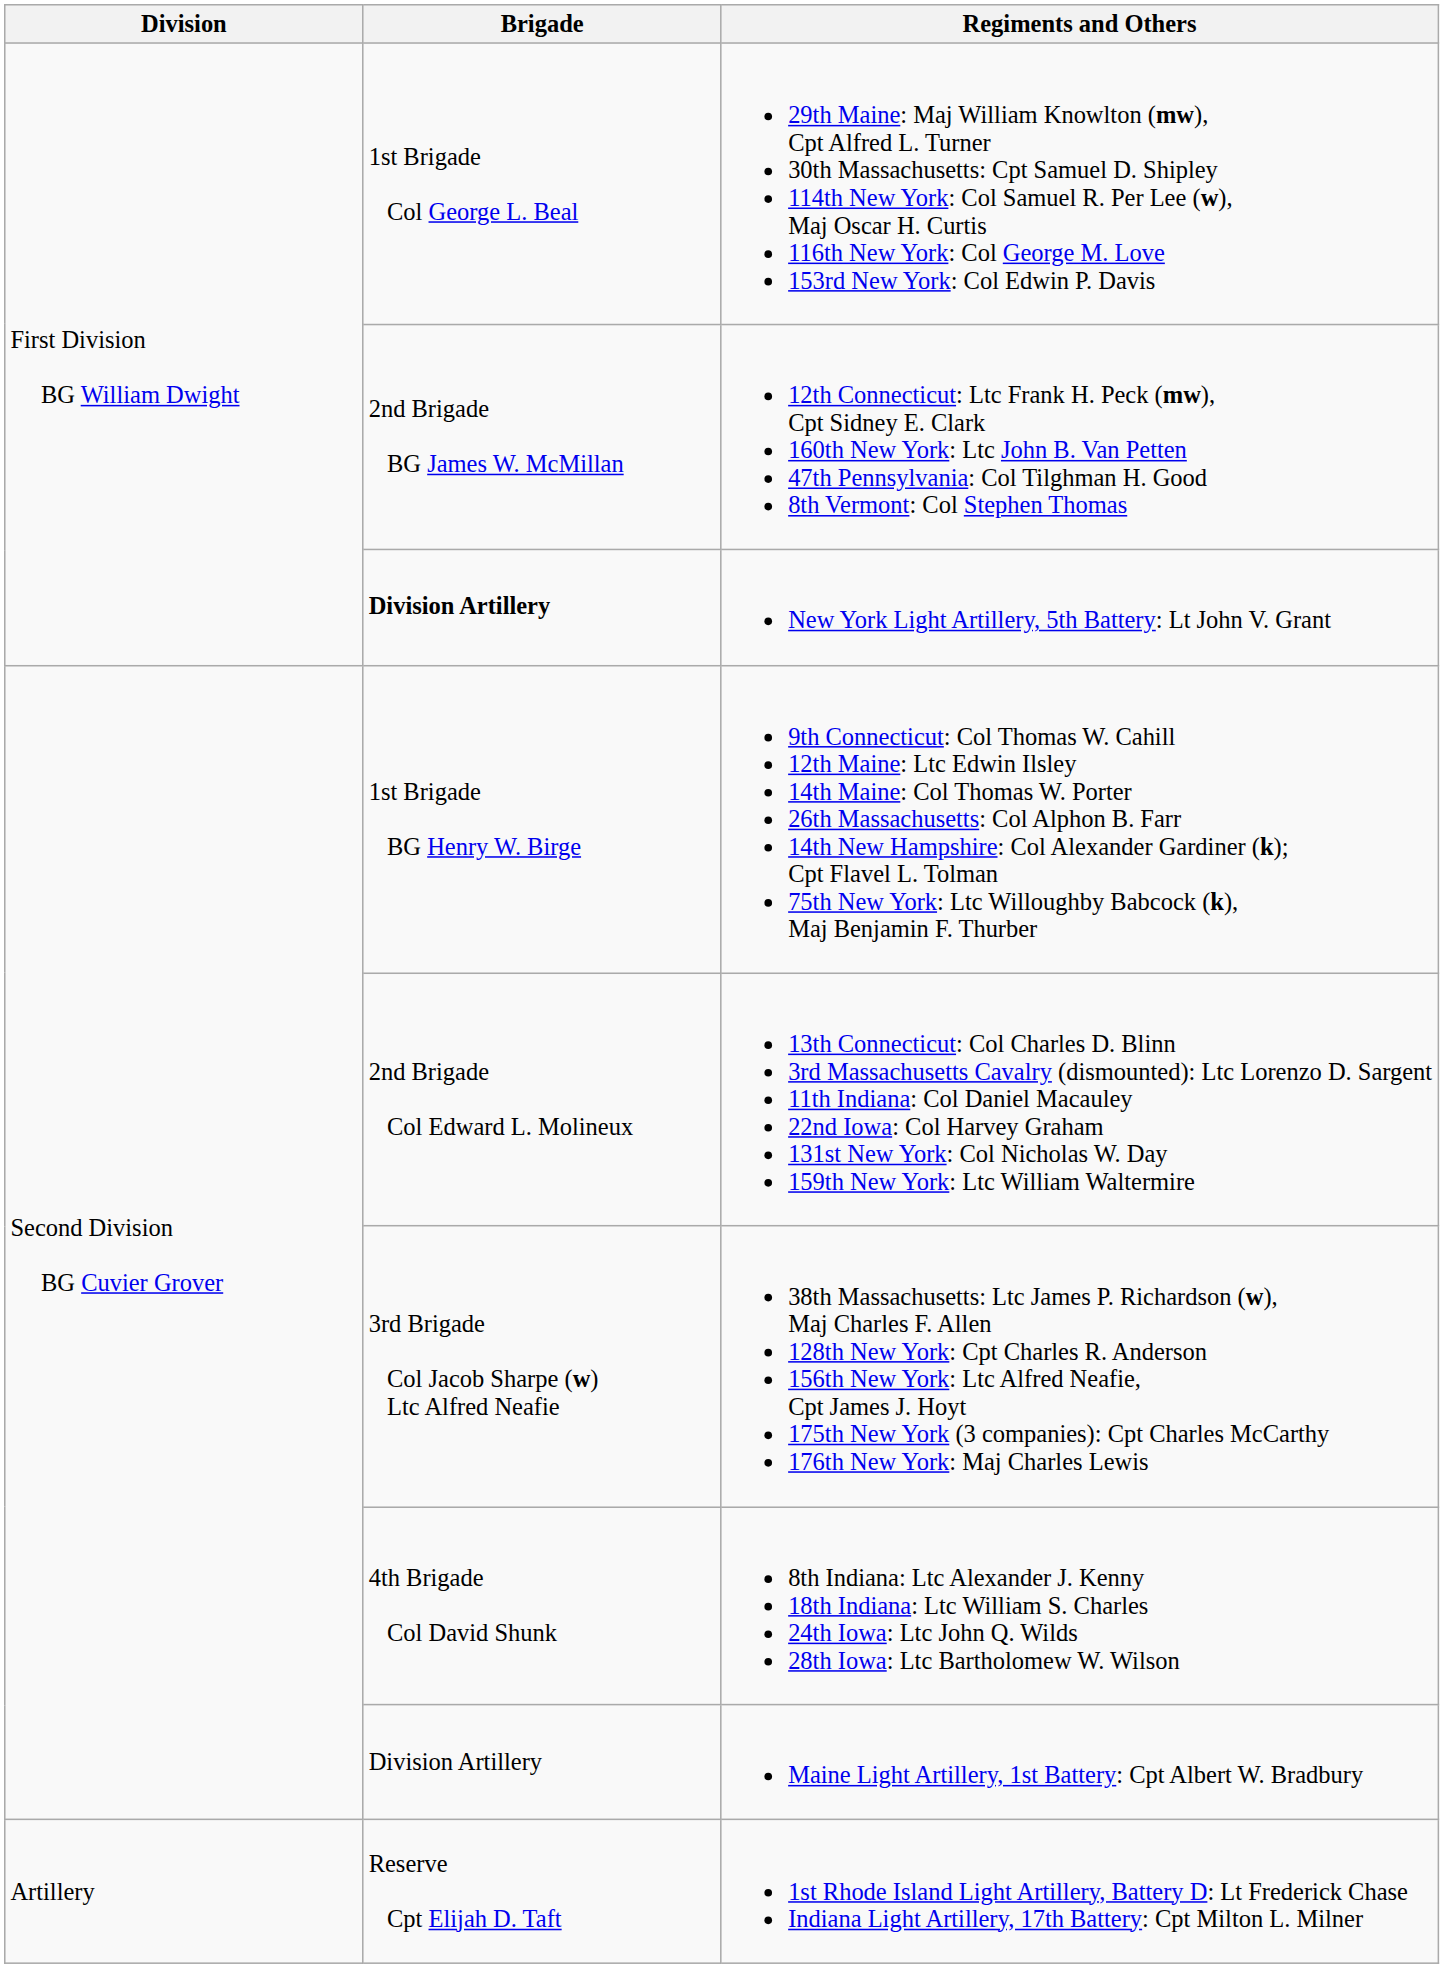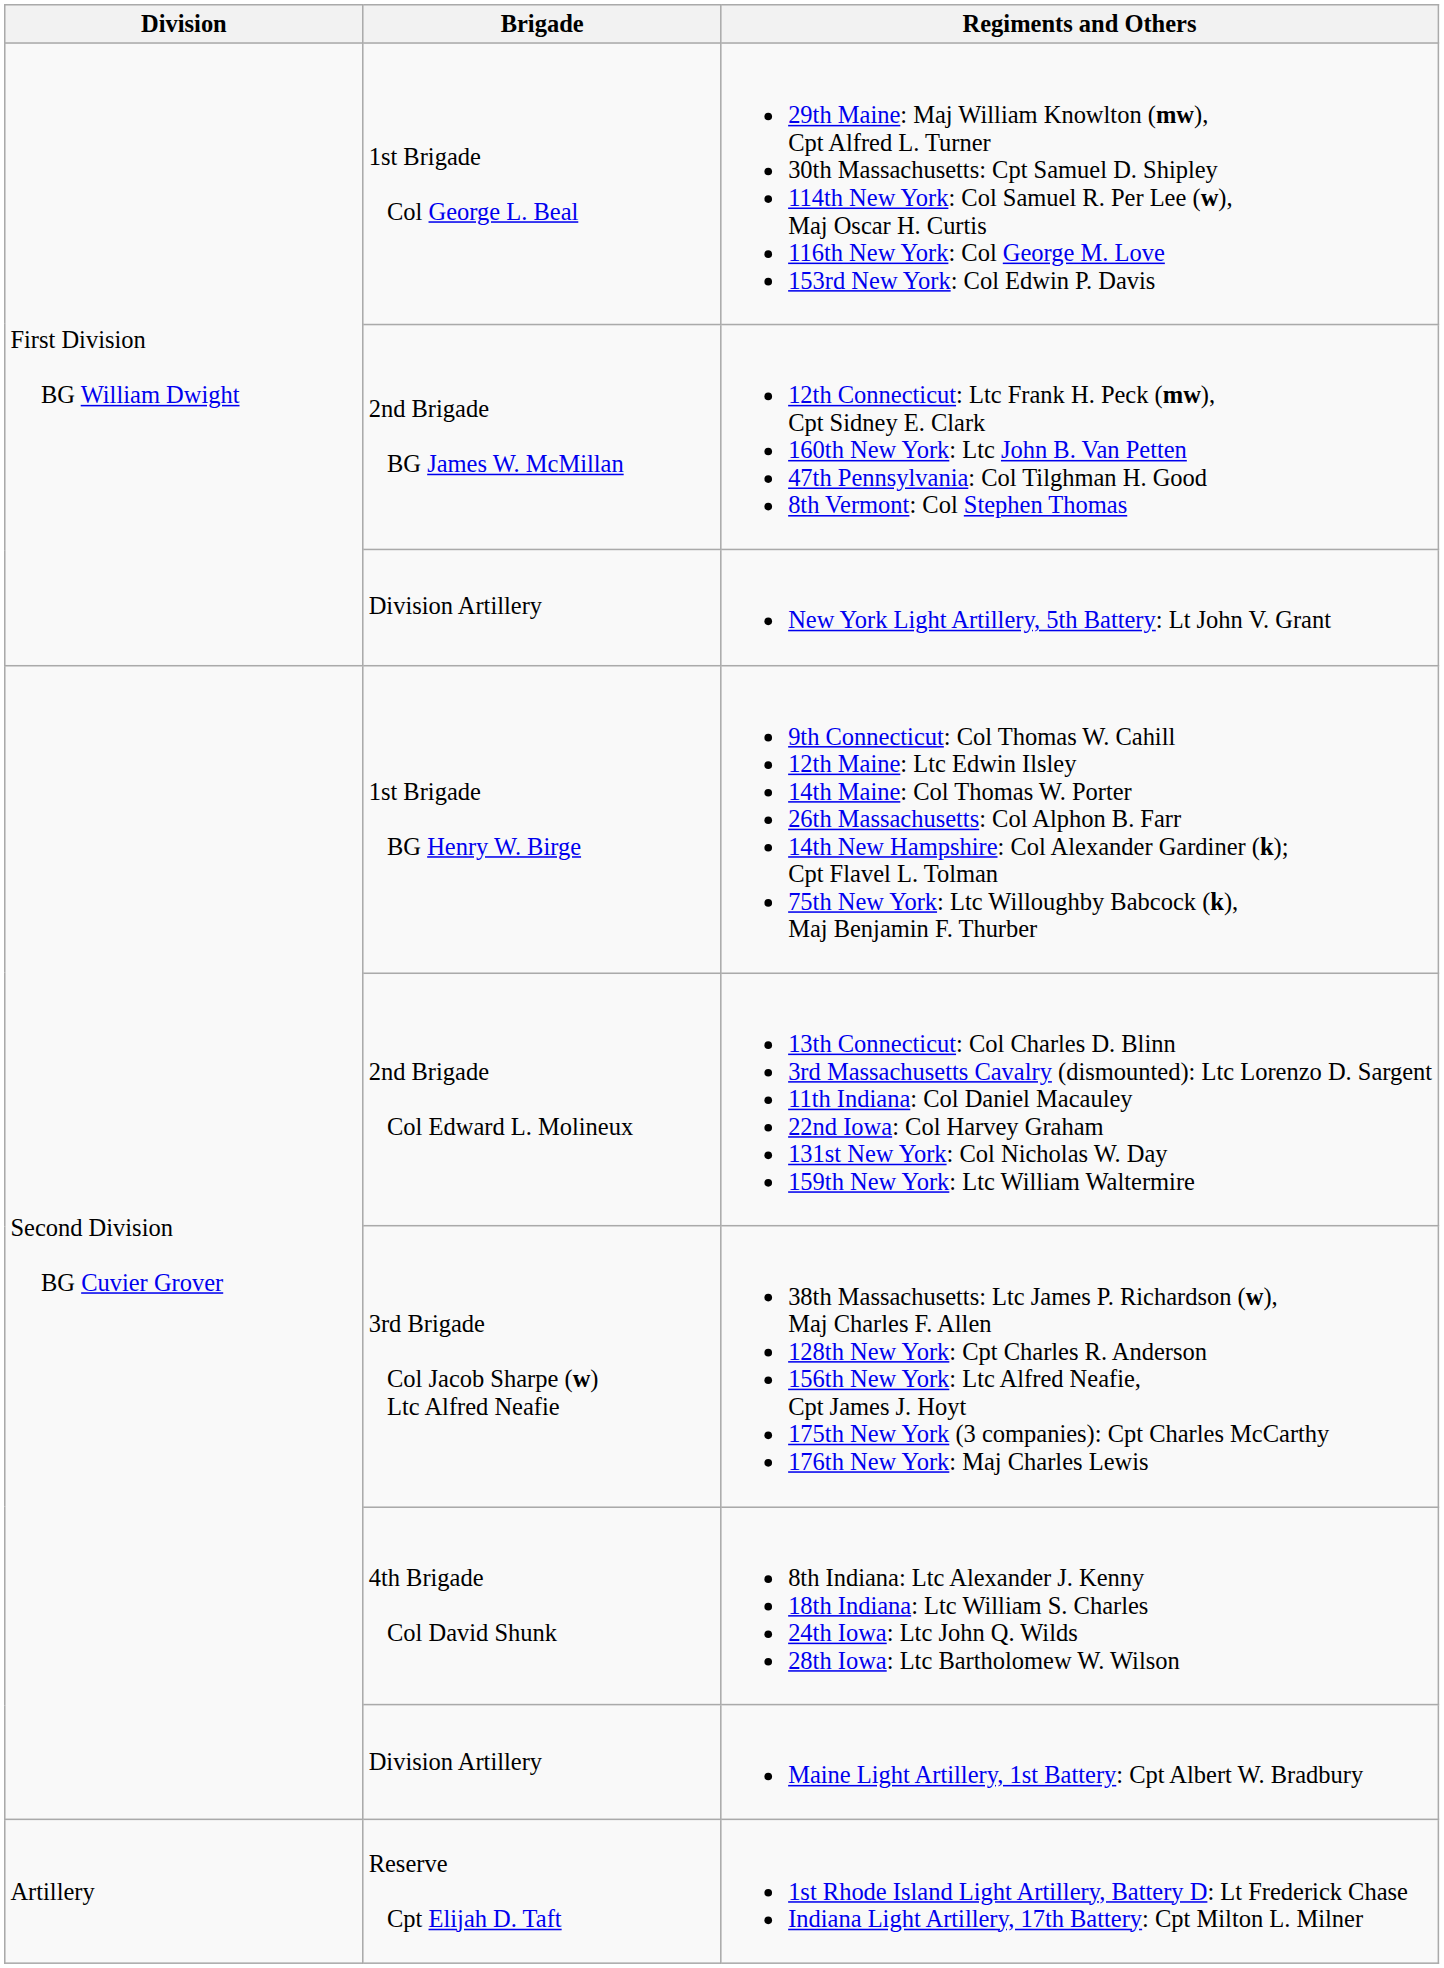(459, 607) bold -> (455, 607) normal
